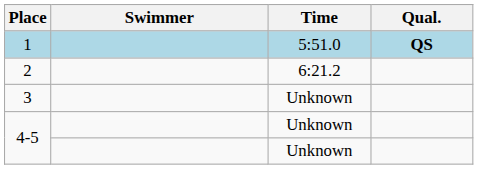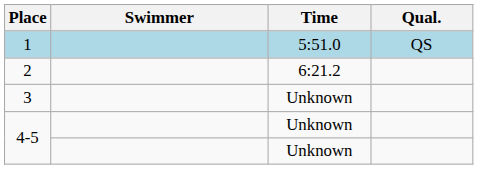(422, 44) bold -> (422, 44) normal
